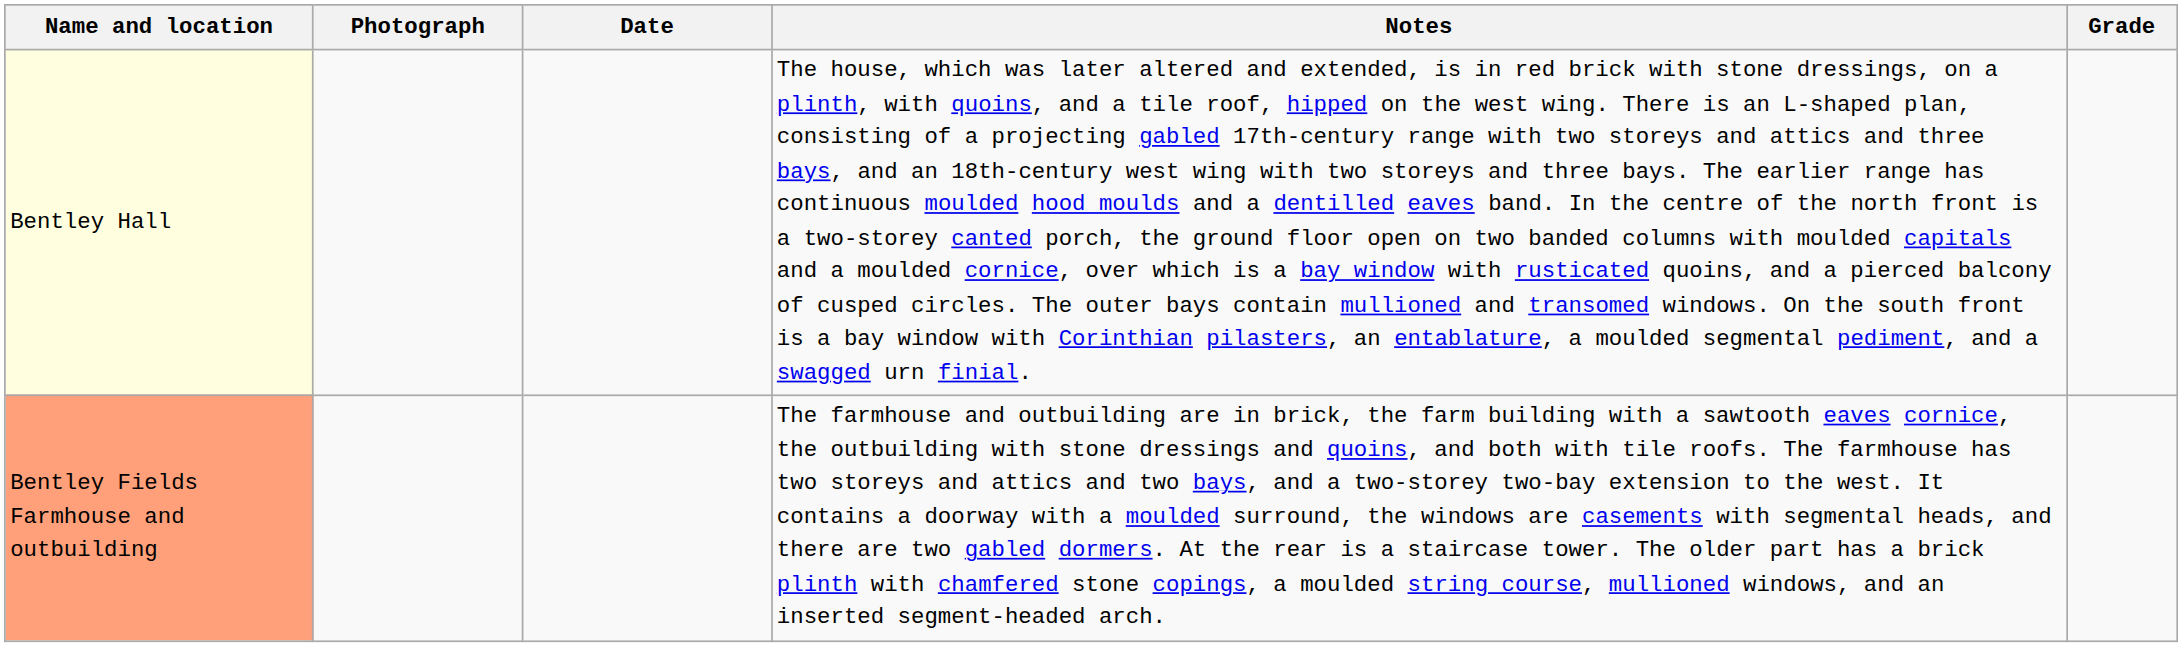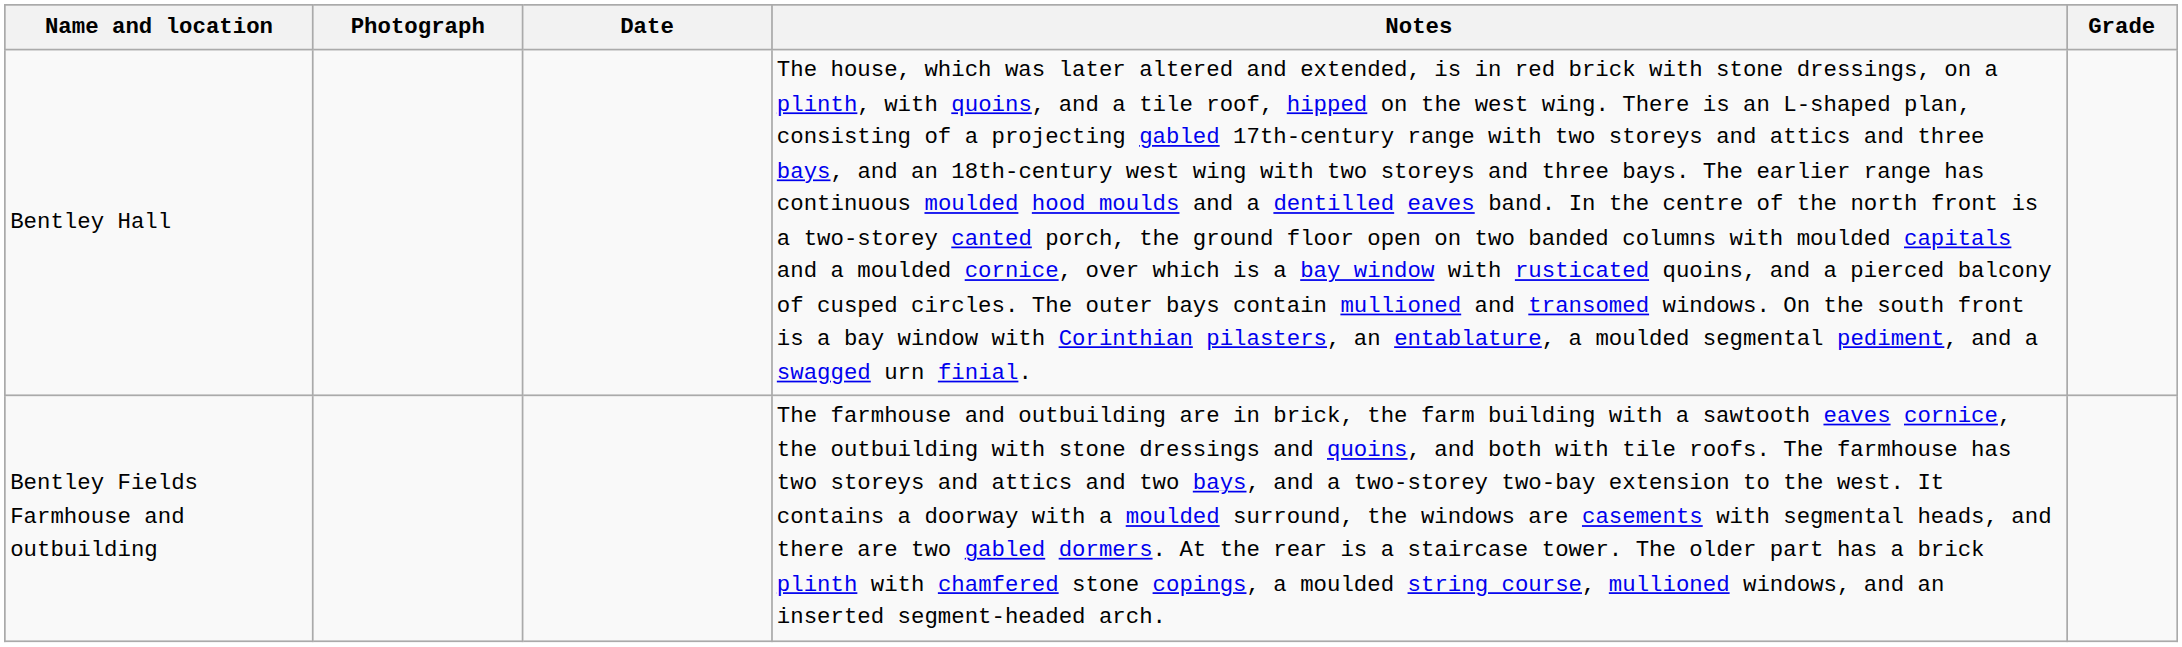(91, 222) lightyellow background -> (91, 222) no background
(104, 517) lightsalmon background -> (104, 517) no background
